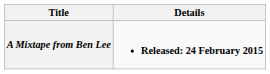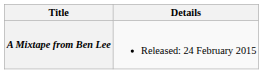(189, 50) bold -> (186, 50) normal
